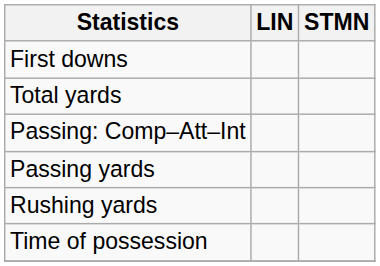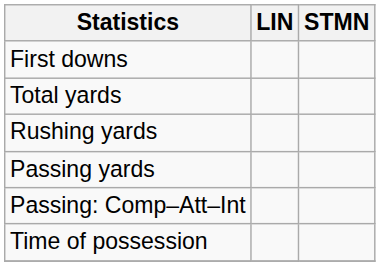rows swapped: (84, 205) <-> (128, 132)
